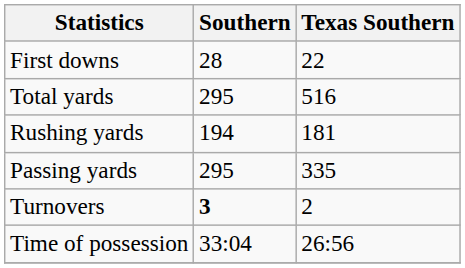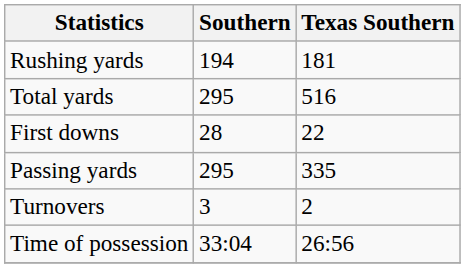rows swapped: (65, 59) <-> (77, 133)
(205, 206) bold -> (205, 206) normal
